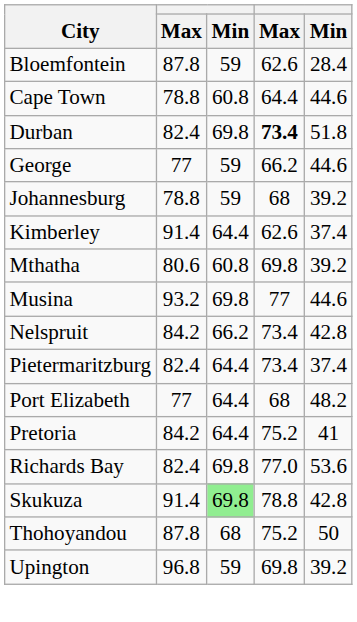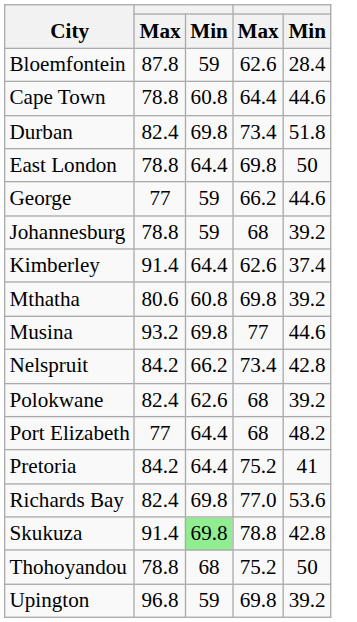(279, 131) bold -> (258, 131) normal
+ row: (63, 165)
- row: (80, 366)
+ row: (56, 399)
(181, 533) 87.8 -> (160, 567) 78.8
